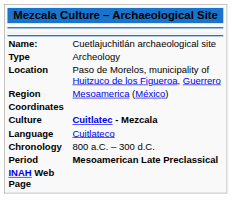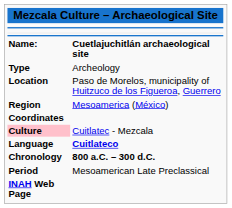(144, 44) normal -> (141, 49) bold
(25, 120) no background -> (25, 131) pink background
(115, 120) bold -> (113, 131) normal
(94, 133) normal -> (95, 144) bold
(114, 146) normal -> (114, 157) bold
(145, 160) bold -> (141, 170) normal
